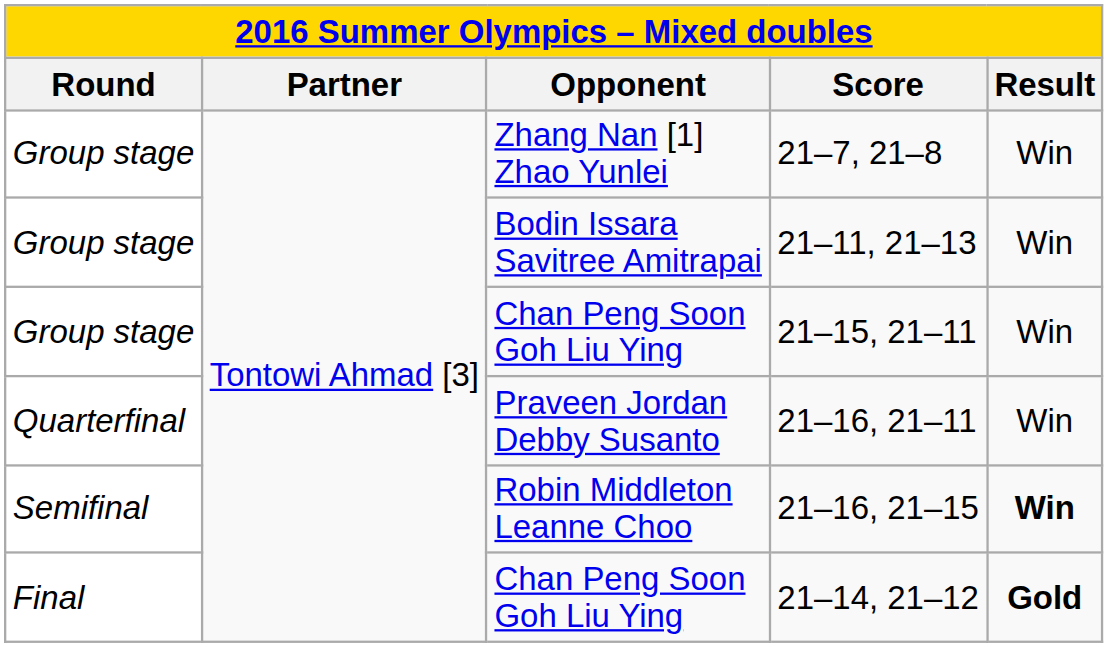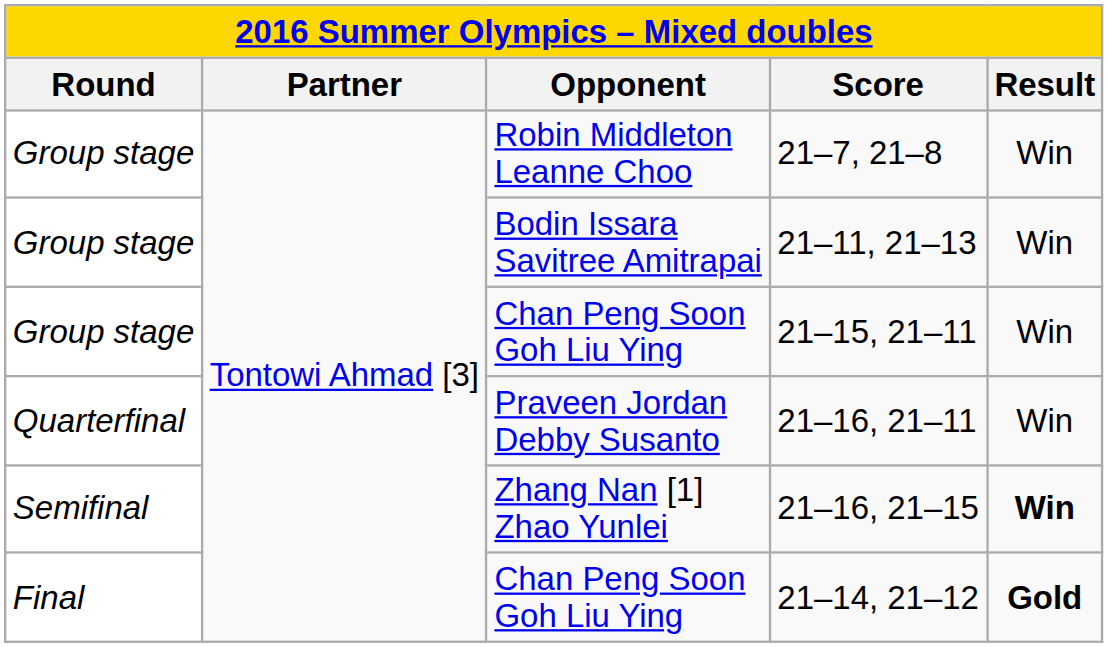(599, 154) Zhang Nan [1] Zhao Yunlei -> (614, 154) Robin Middleton Leanne Choo
(614, 509) Robin Middleton Leanne Choo -> (599, 509) Zhang Nan [1] Zhao Yunlei
